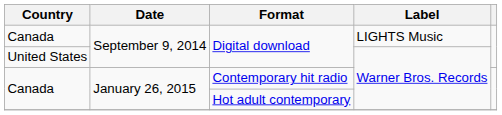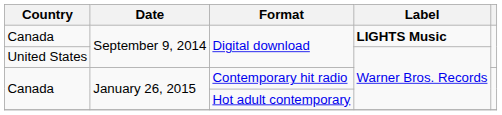(400, 36) normal -> (402, 36) bold
